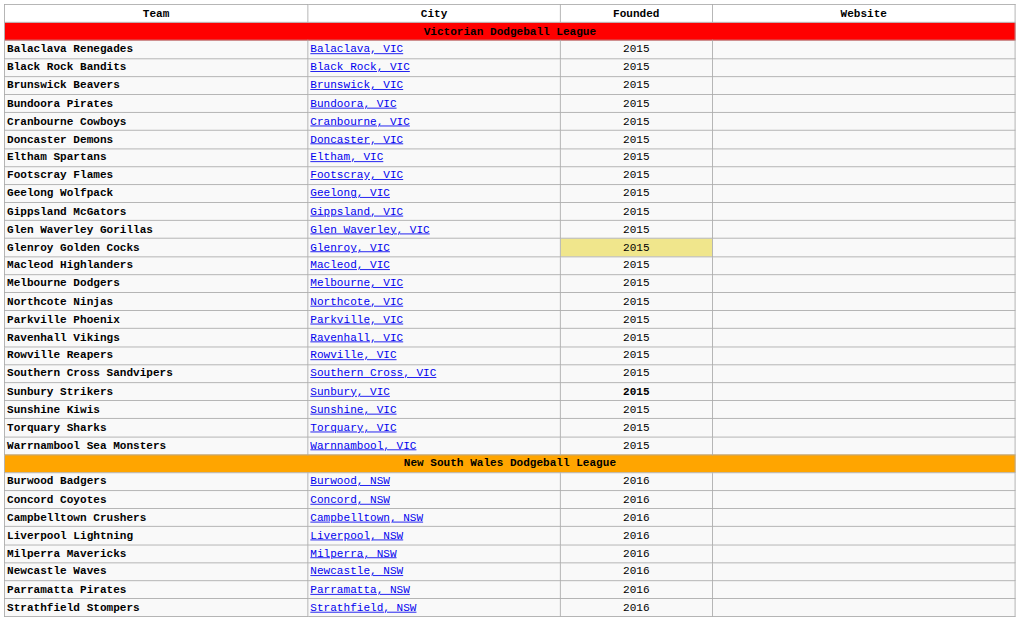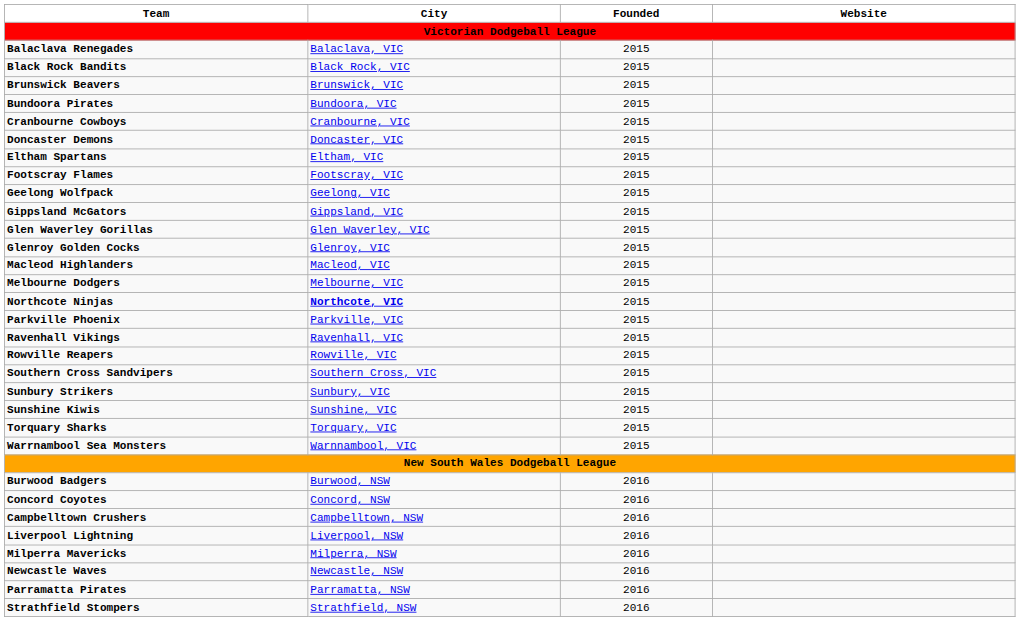(636, 248) khaki background -> (636, 248) no background
(357, 302) normal -> (357, 302) bold
(636, 392) bold -> (636, 392) normal
